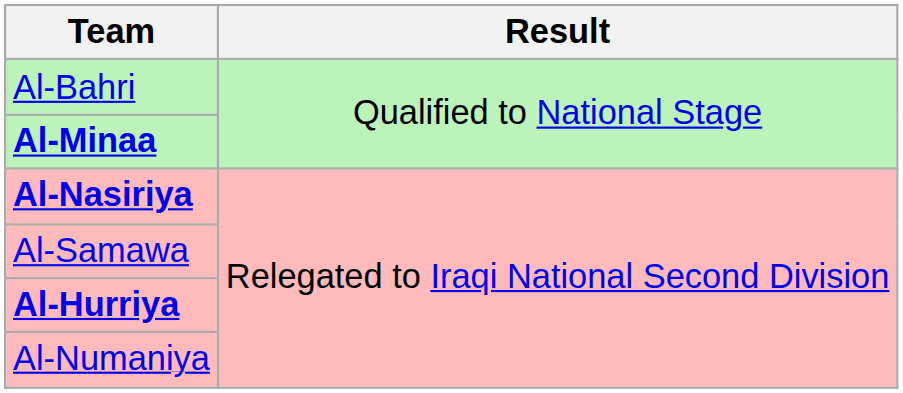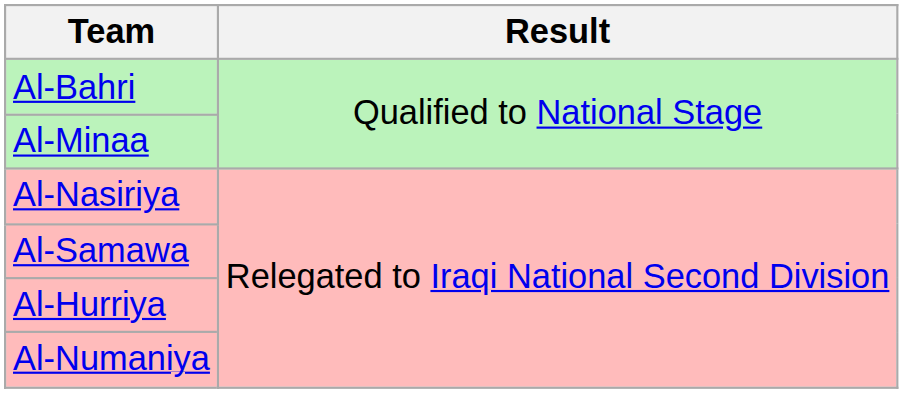(85, 140) bold -> (81, 140) normal
(103, 195) bold -> (96, 195) normal
(96, 304) bold -> (89, 304) normal
